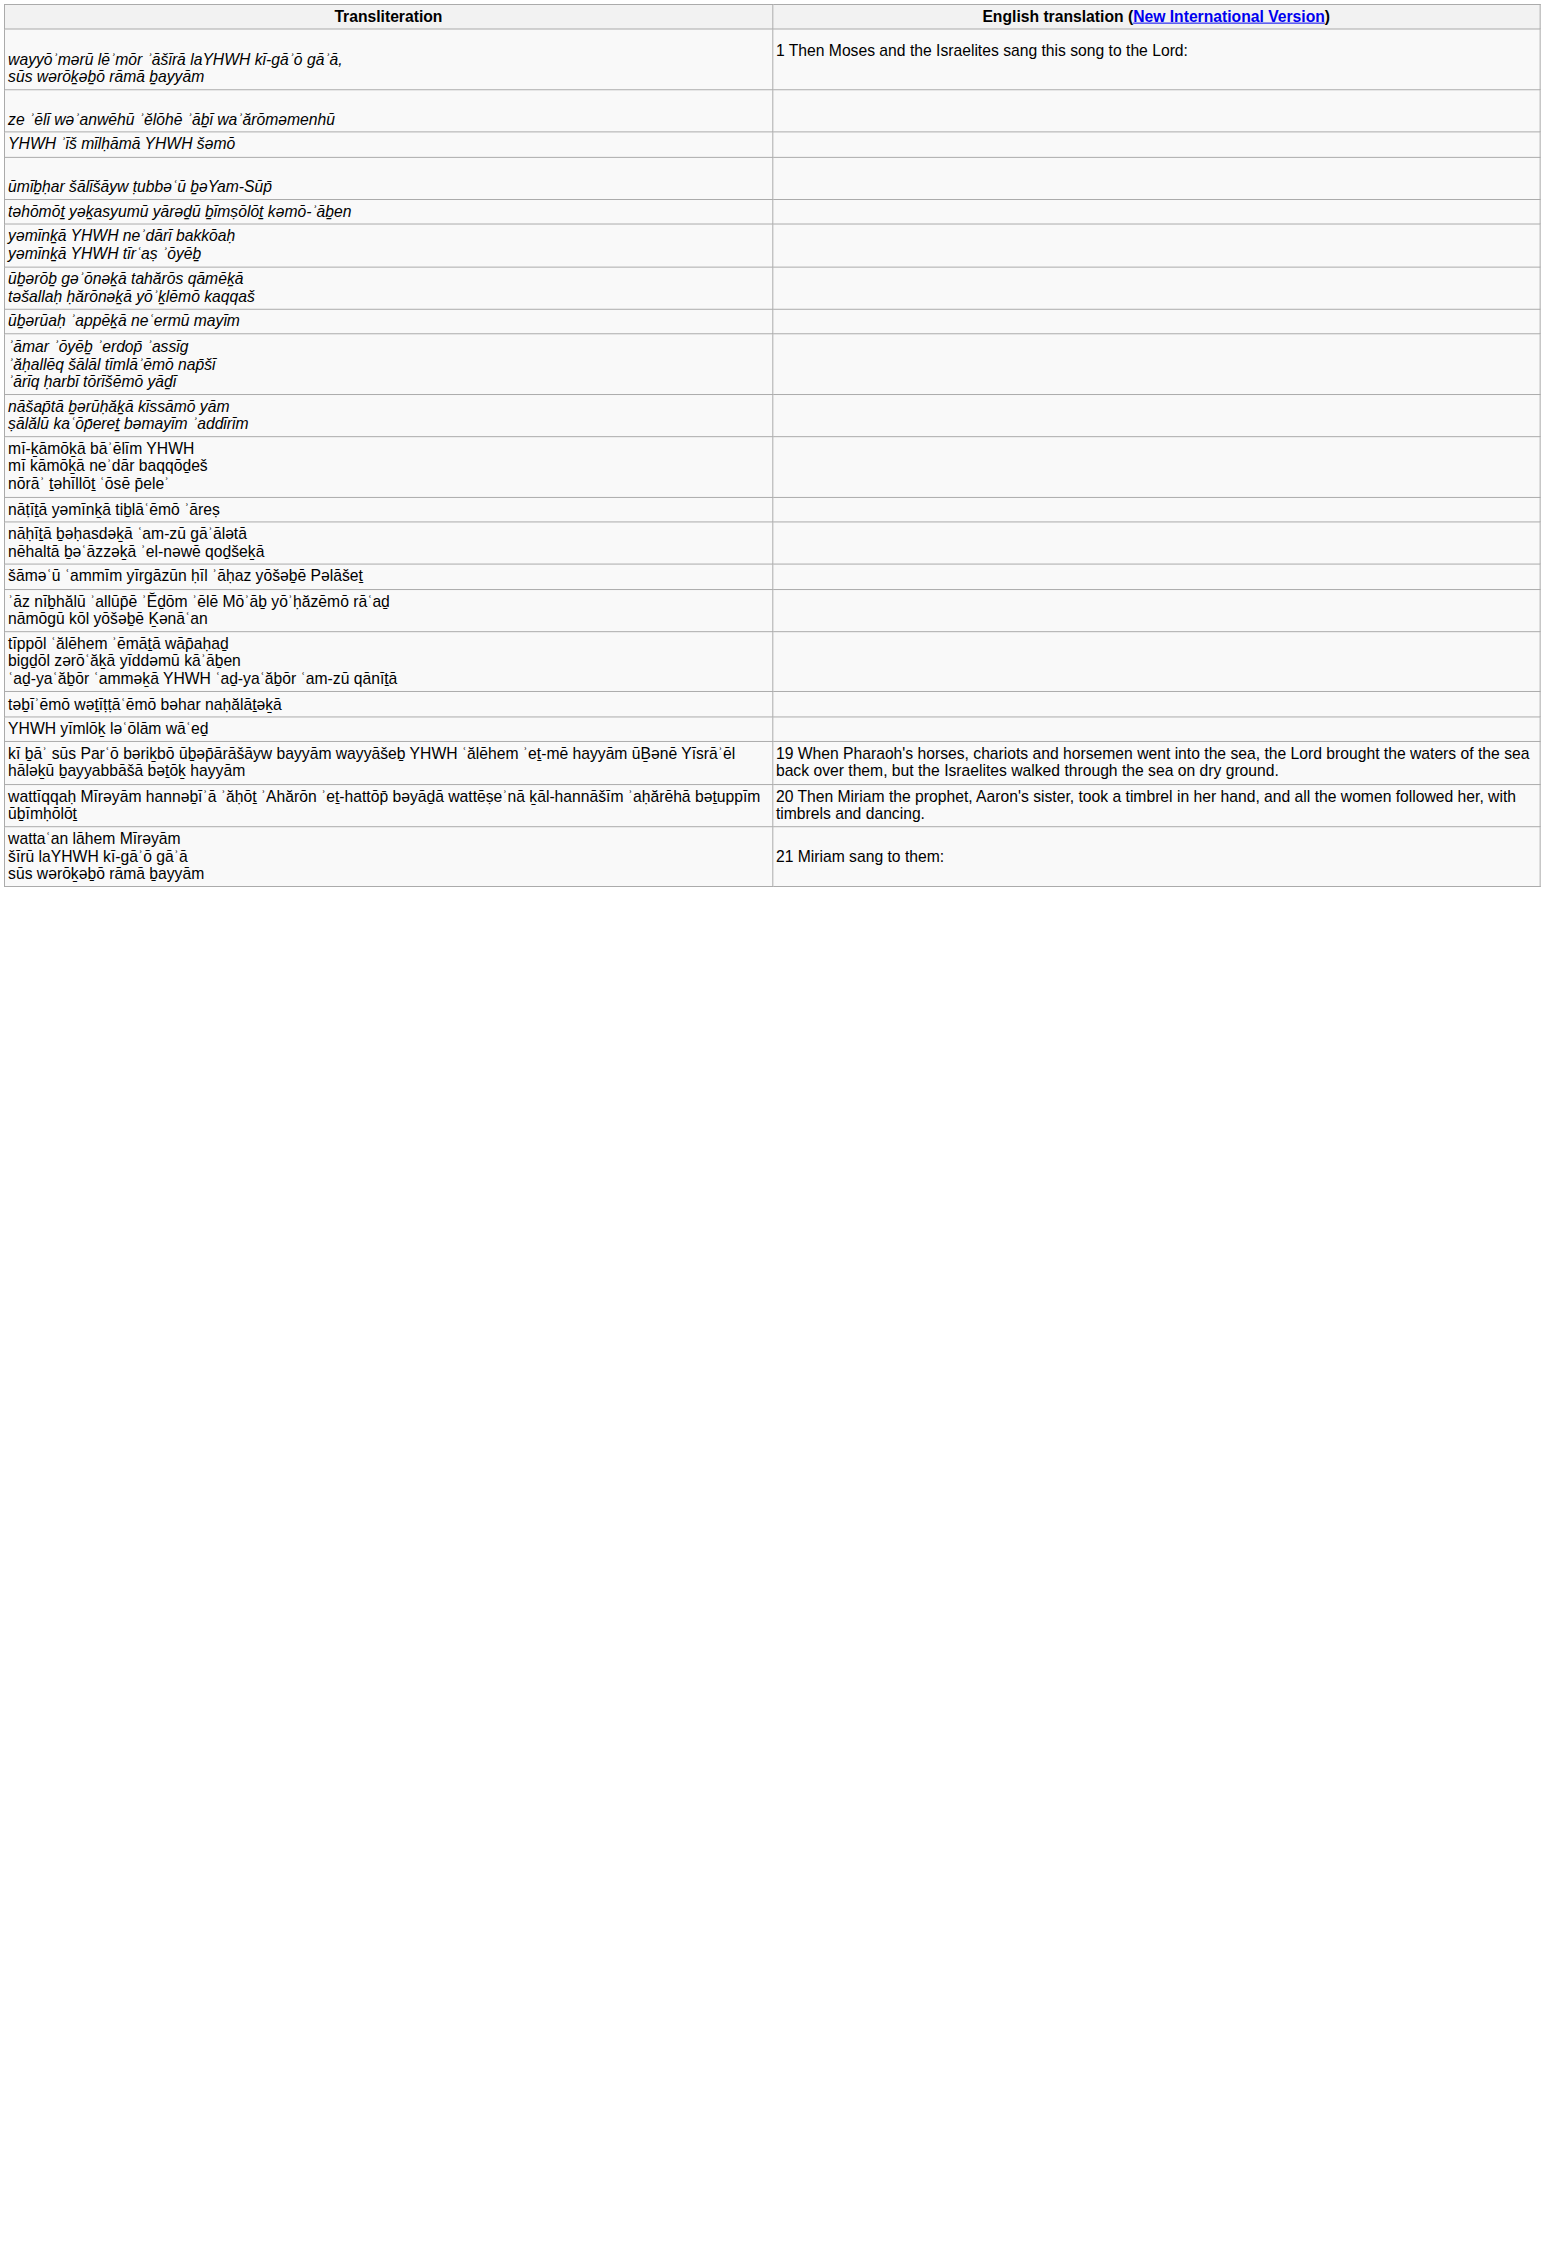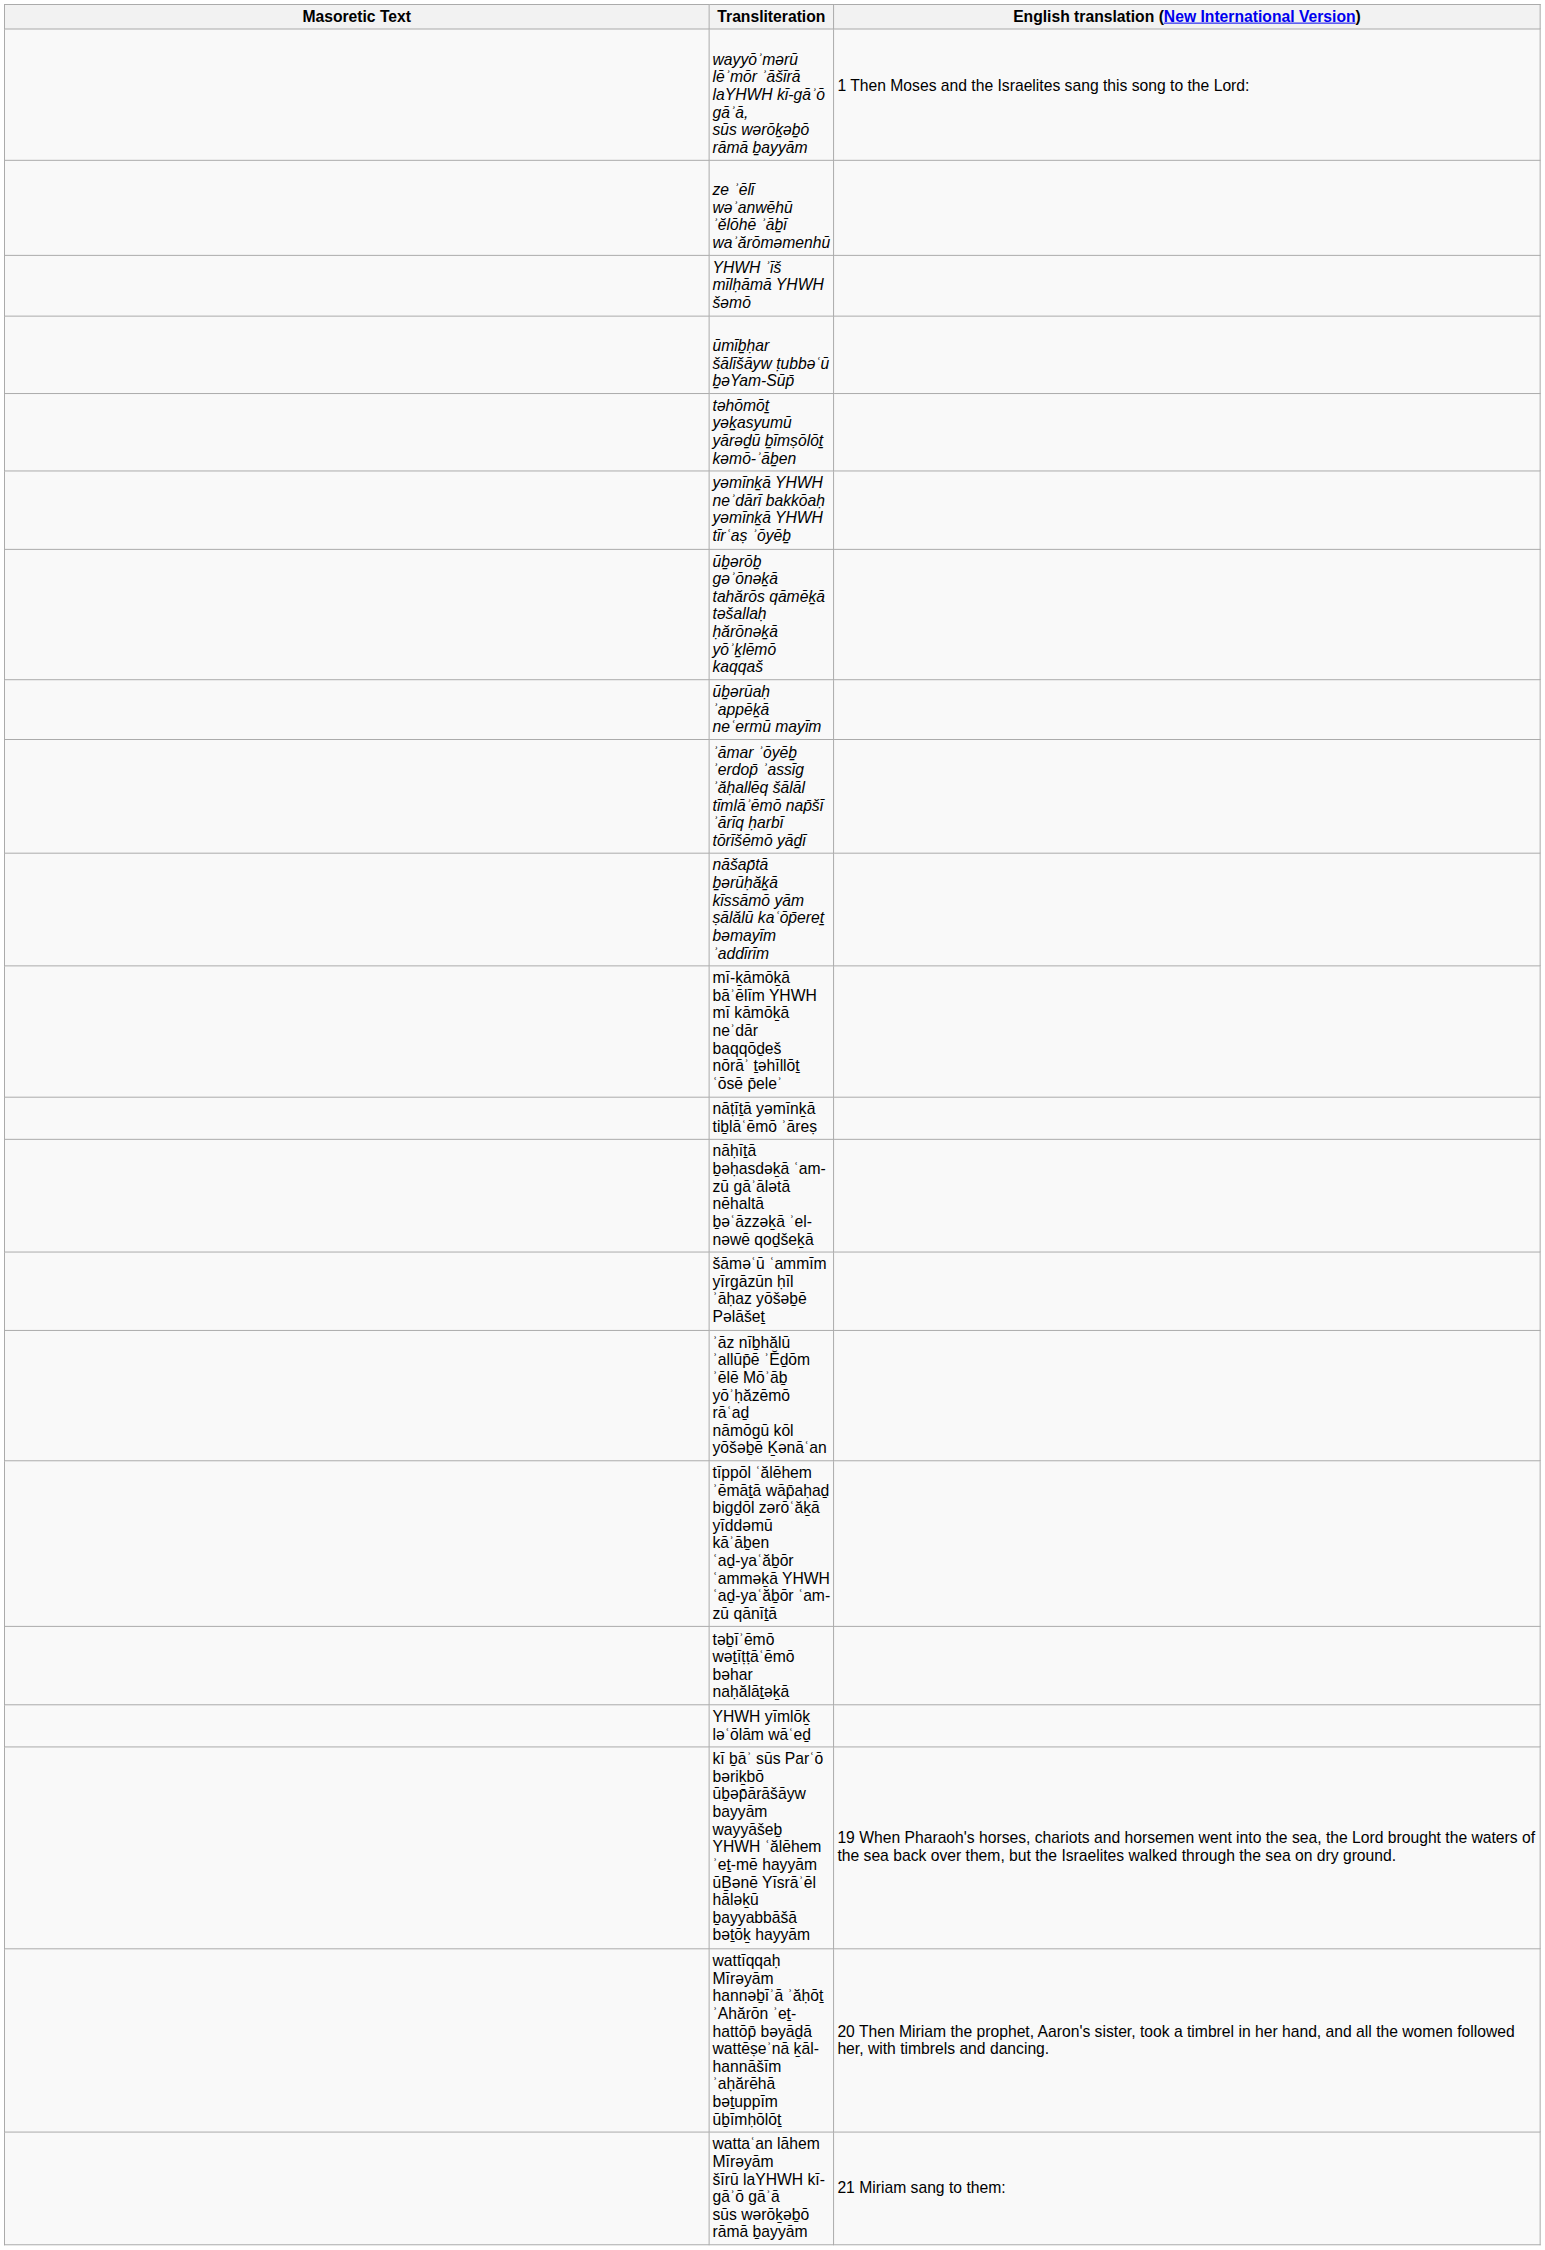+ column: (357, 16)
